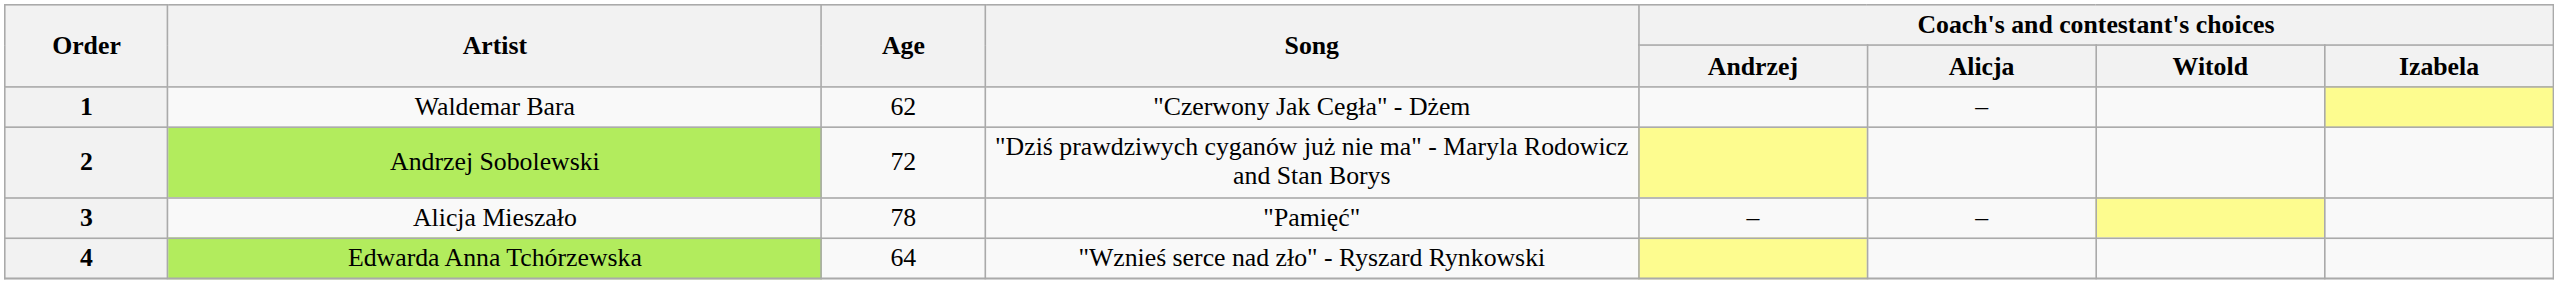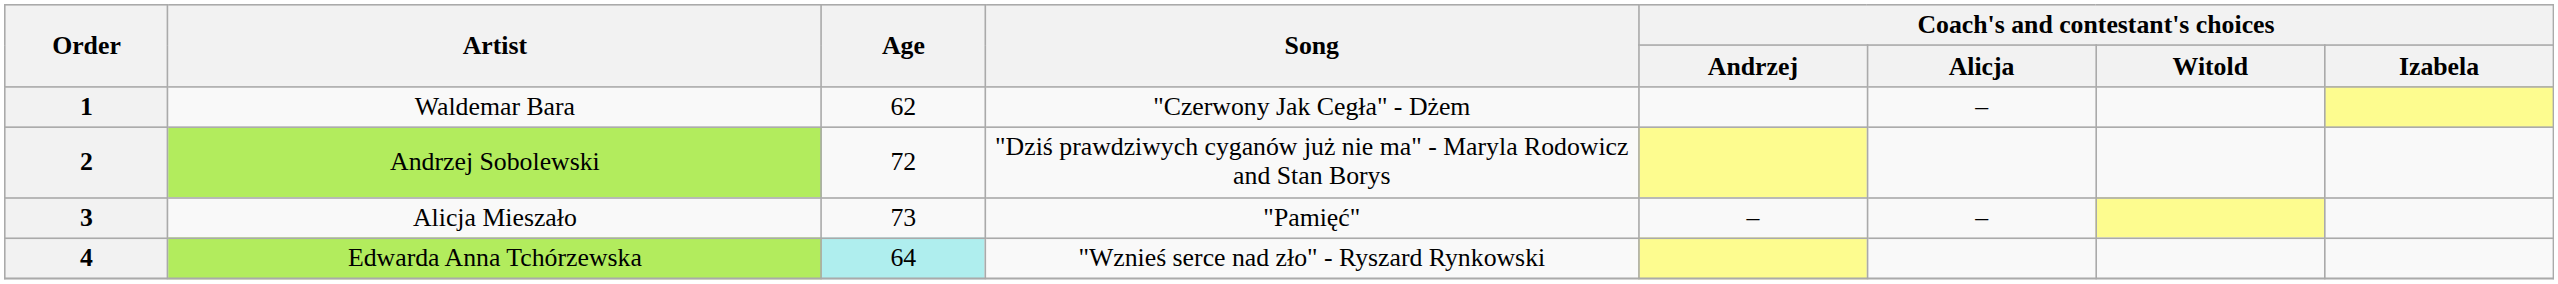(903, 217) 78 -> (903, 217) 73
(903, 258) no background -> (903, 258) paleturquoise background
